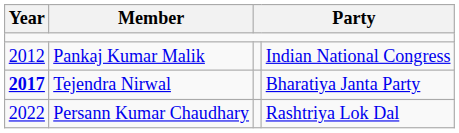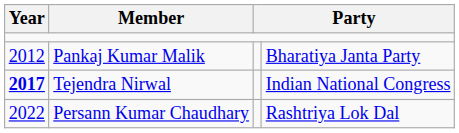(358, 55) Indian National Congress -> (343, 55) Bharatiya Janta Party
(343, 84) Bharatiya Janta Party -> (358, 84) Indian National Congress
